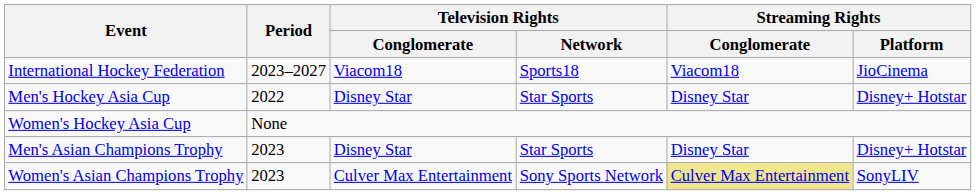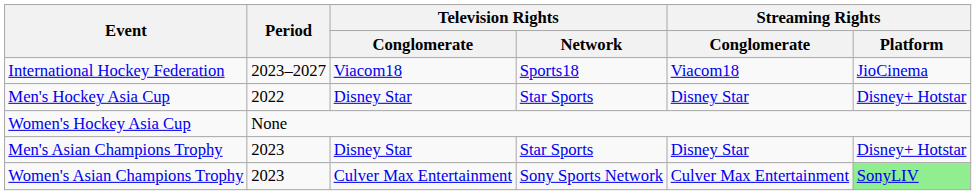(760, 176) khaki background -> (760, 176) no background
(888, 176) no background -> (888, 176) lightgreen background
